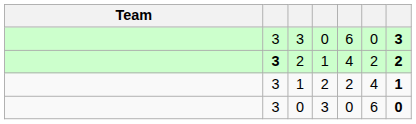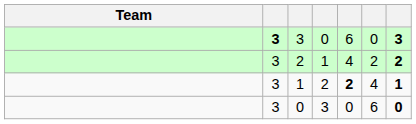(275, 38) normal -> (275, 38) bold
(275, 61) bold -> (275, 61) normal
(349, 84) normal -> (349, 84) bold
